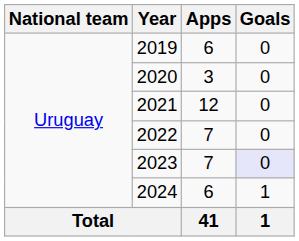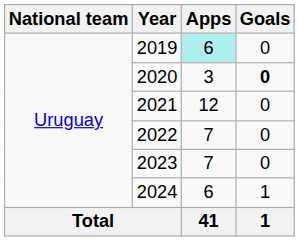(209, 47) no background -> (209, 47) paleturquoise background
(265, 76) normal -> (265, 76) bold
(265, 163) lavender background -> (265, 163) no background
